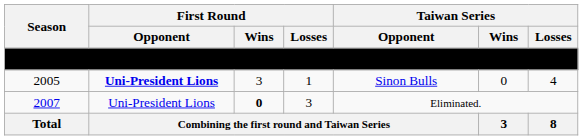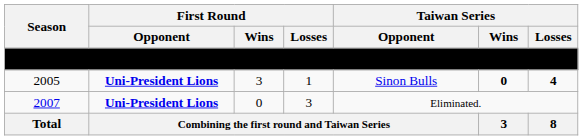(504, 81) normal -> (504, 81) bold
(553, 81) normal -> (553, 81) bold
(162, 102) normal -> (162, 102) bold
(259, 102) bold -> (259, 102) normal
